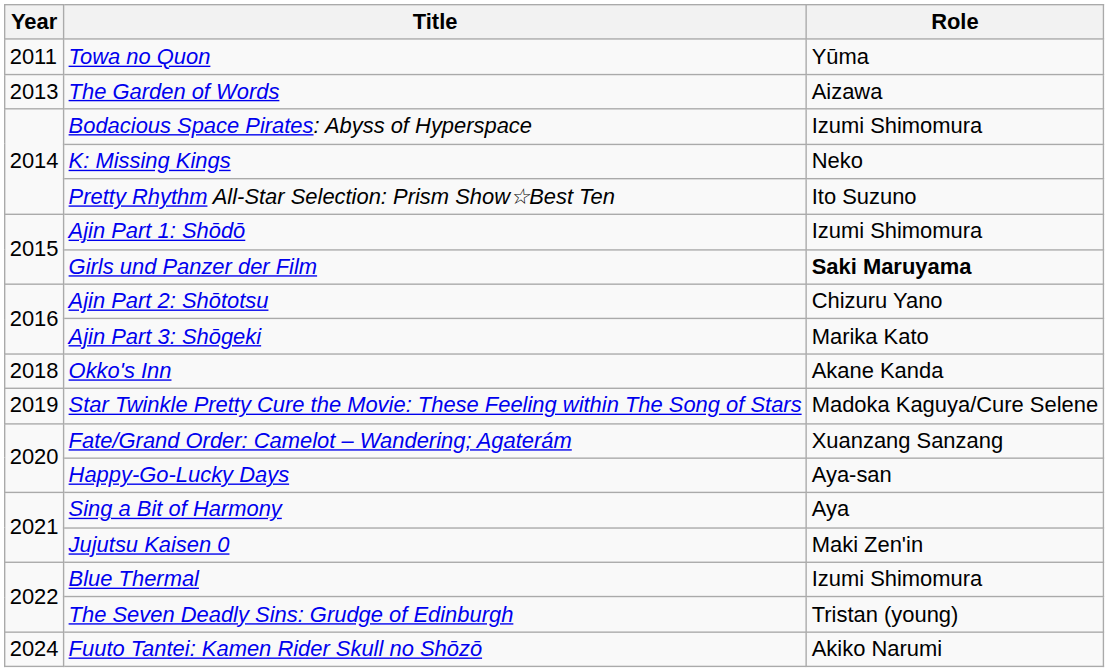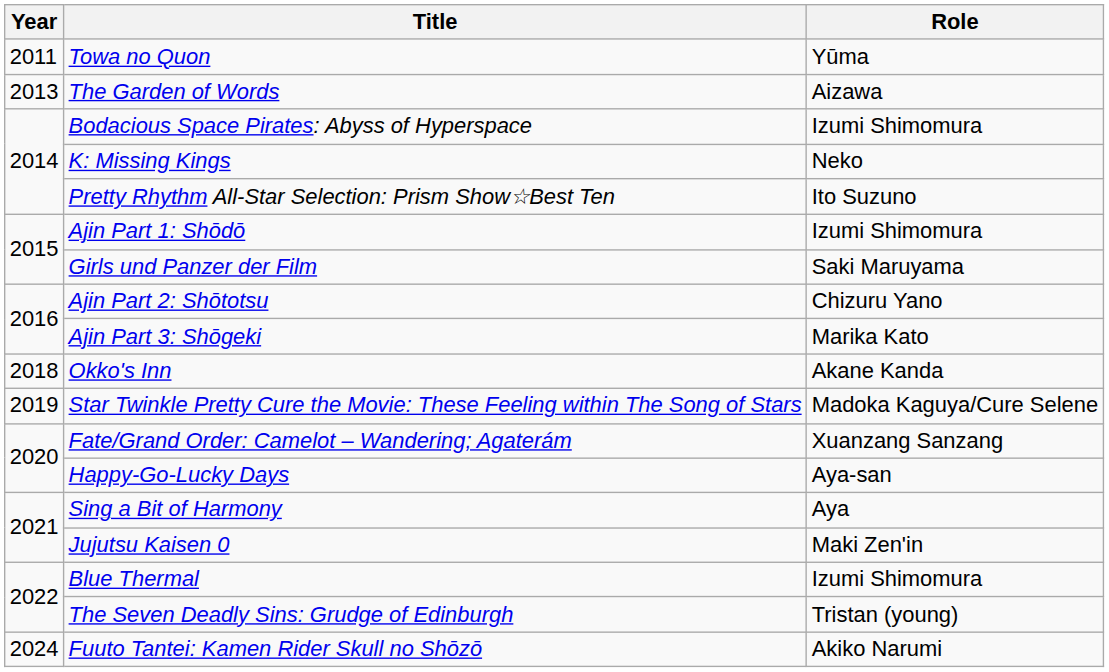(892, 266) bold -> (888, 266) normal
